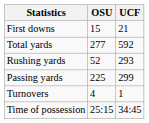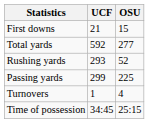columns swapped: (102, 12) <-> (130, 12)
